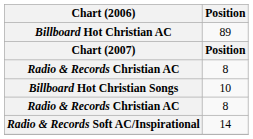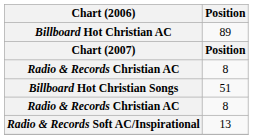(225, 87) 10 -> (225, 87) 51
(225, 124) 14 -> (225, 124) 13
